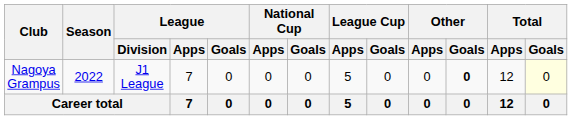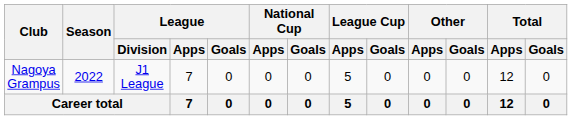(467, 76) bold -> (467, 76) normal
(546, 76) lightyellow background -> (546, 76) no background
